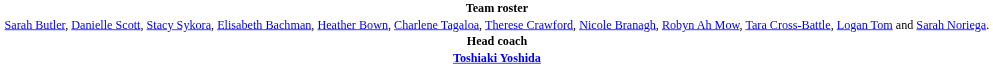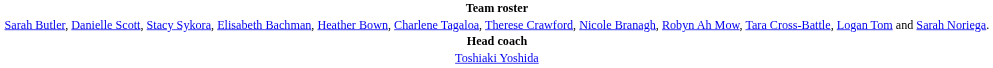(497, 58) bold -> (497, 58) normal
